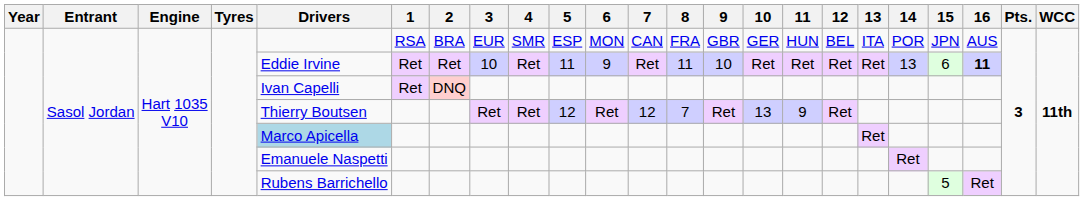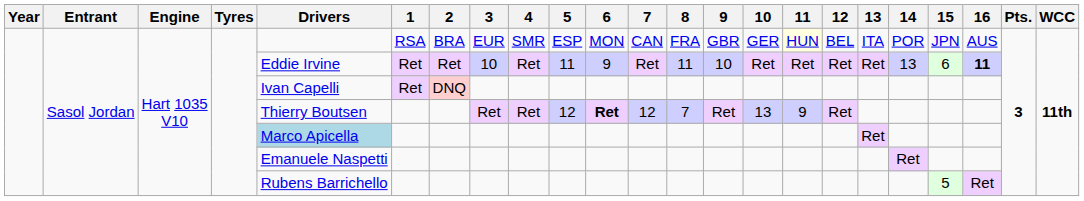(803, 40) no background -> (803, 40) lightyellow background
(607, 112) normal -> (607, 112) bold
